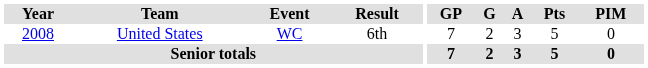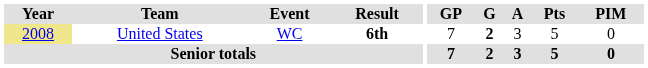(38, 34) no background -> (38, 34) khaki background
(377, 34) normal -> (377, 34) bold
(490, 34) normal -> (490, 34) bold
